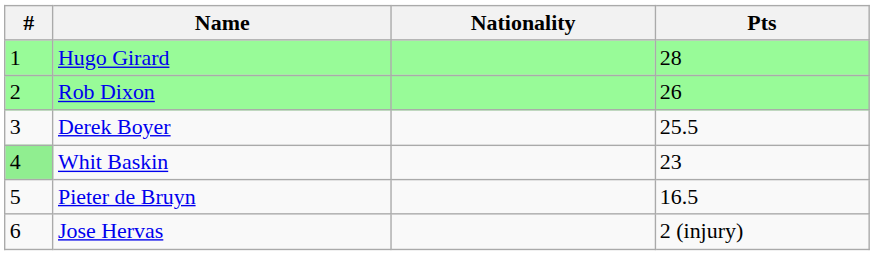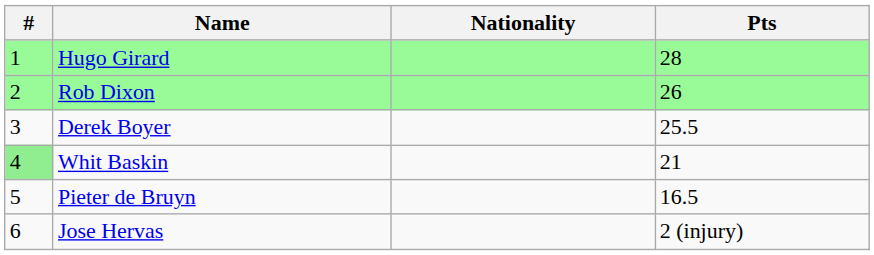(671, 161) 23 -> (671, 161) 21
